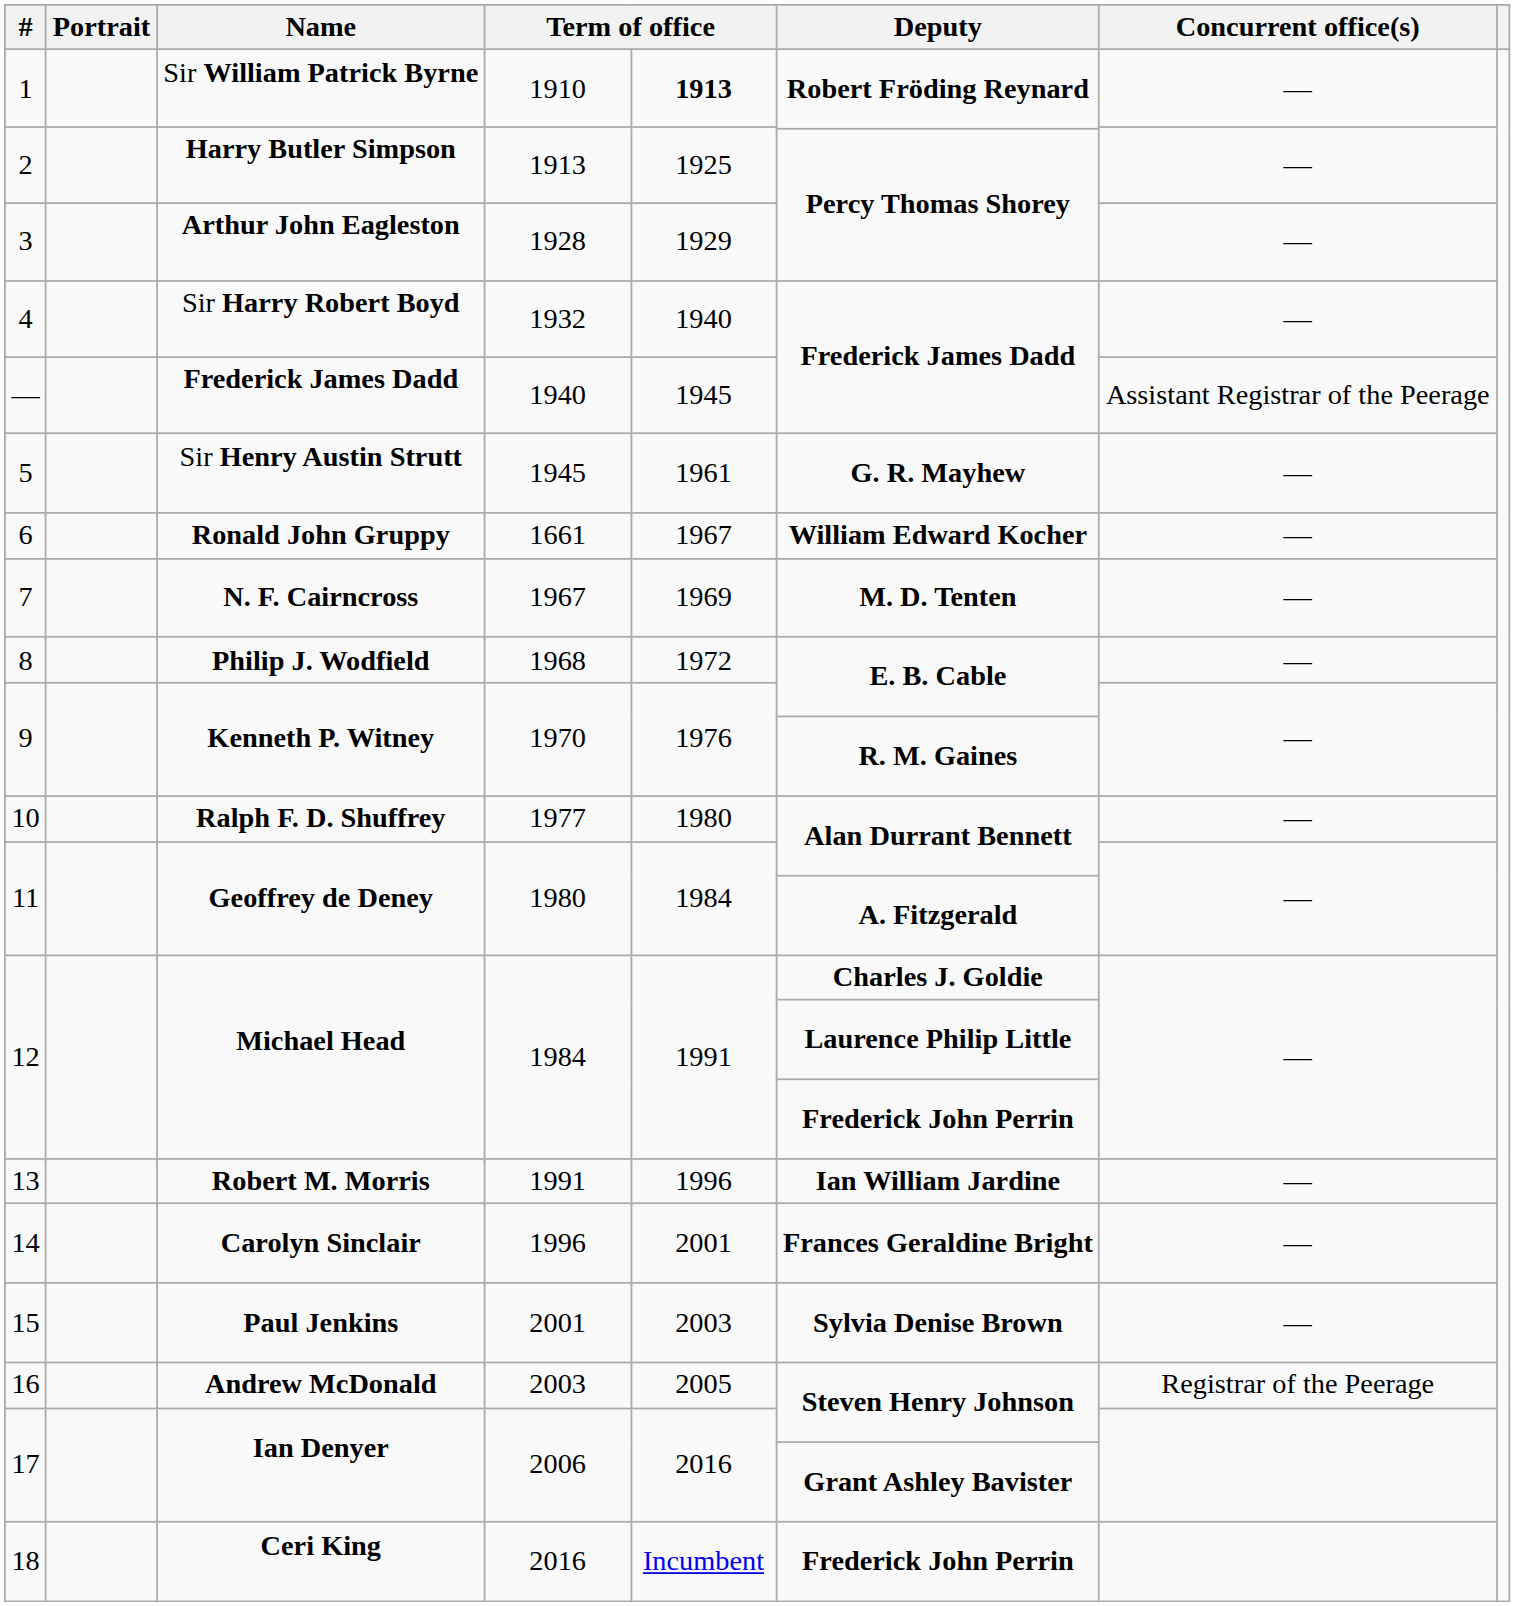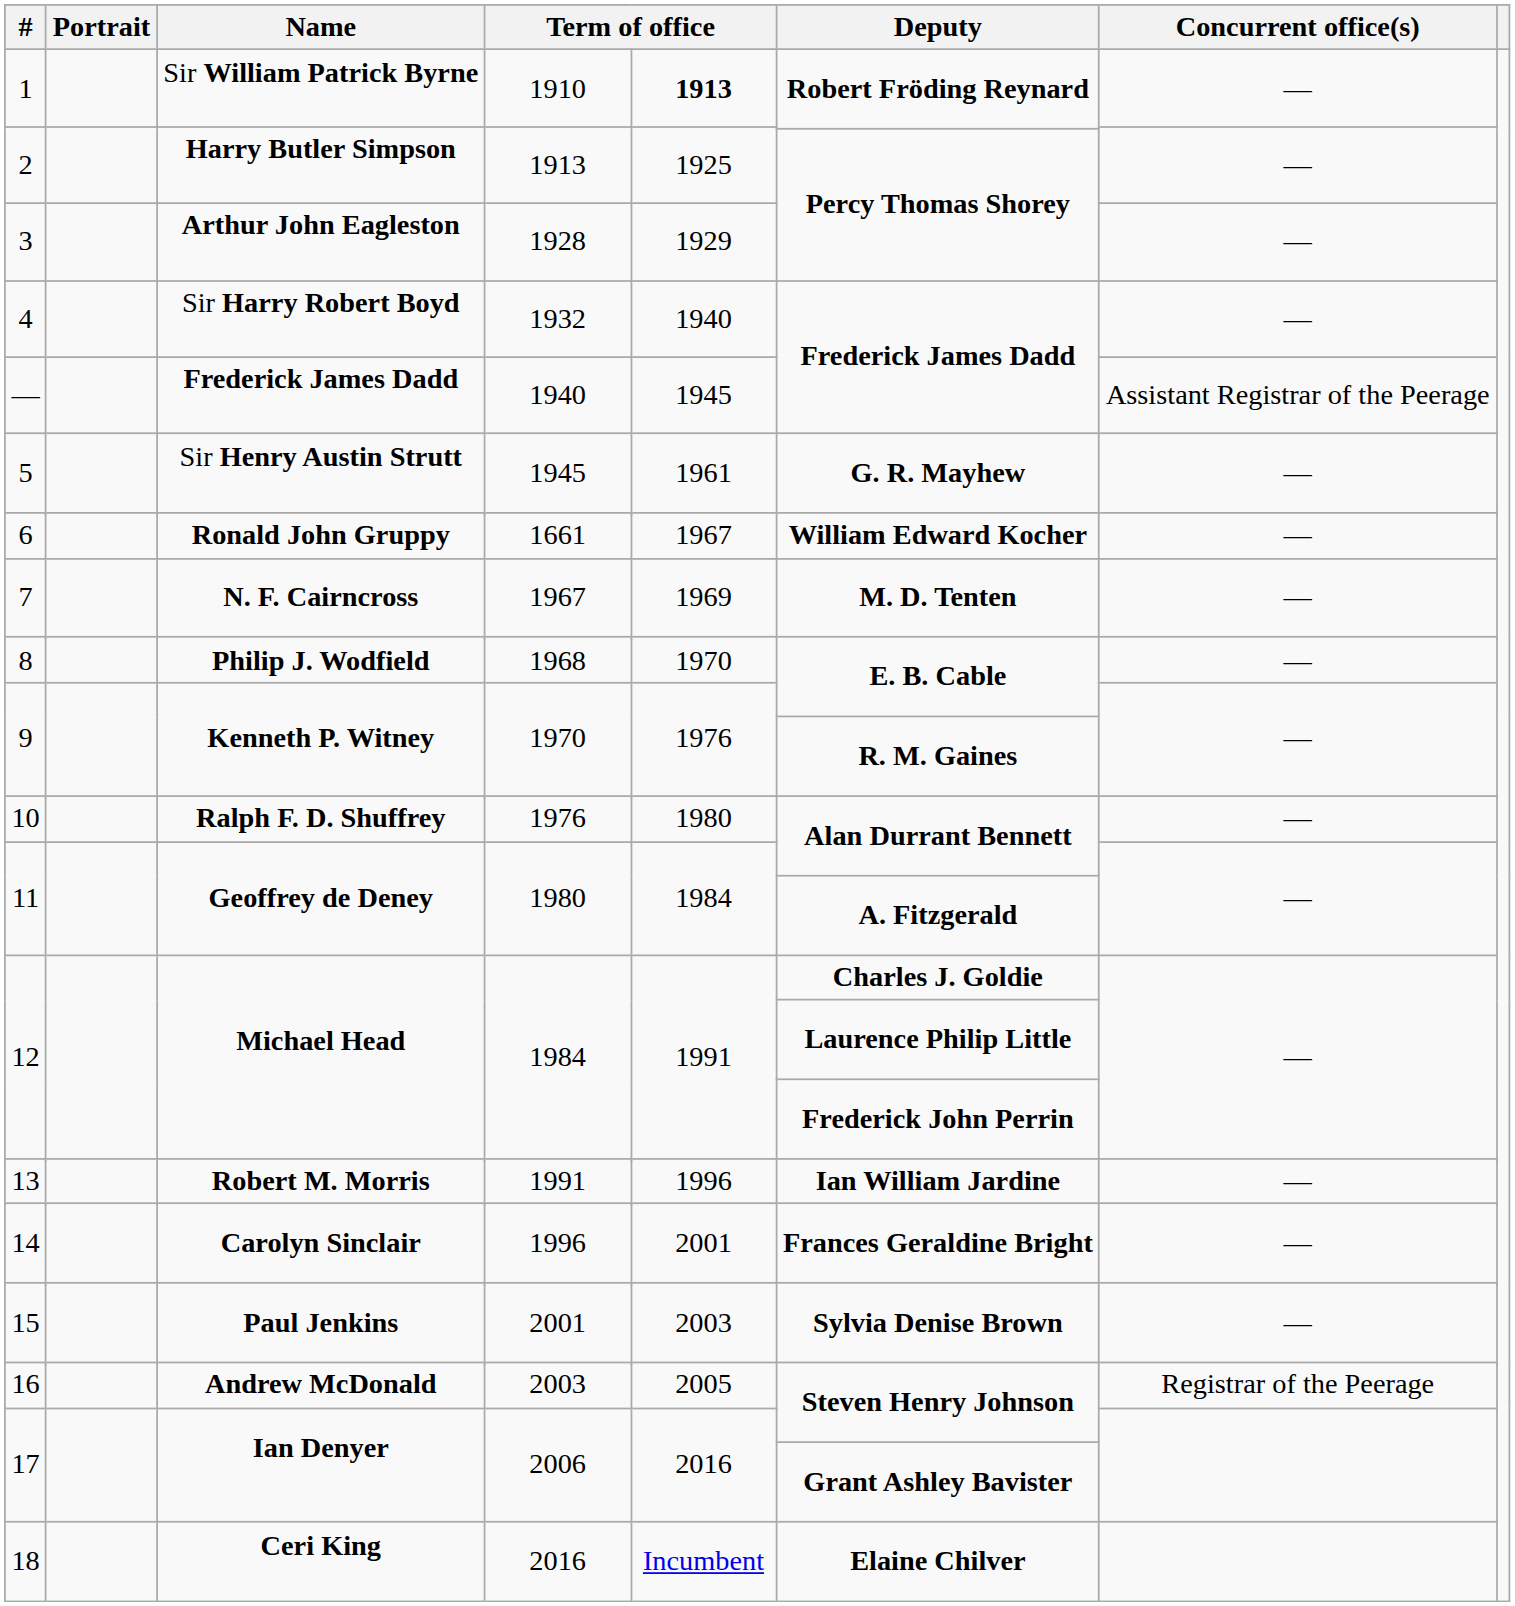(703, 659) 1972 -> (703, 659) 1970
(558, 818) 1977 -> (558, 818) 1976
(938, 1560) Frederick John Perrin -> (938, 1560) Elaine Chilver
